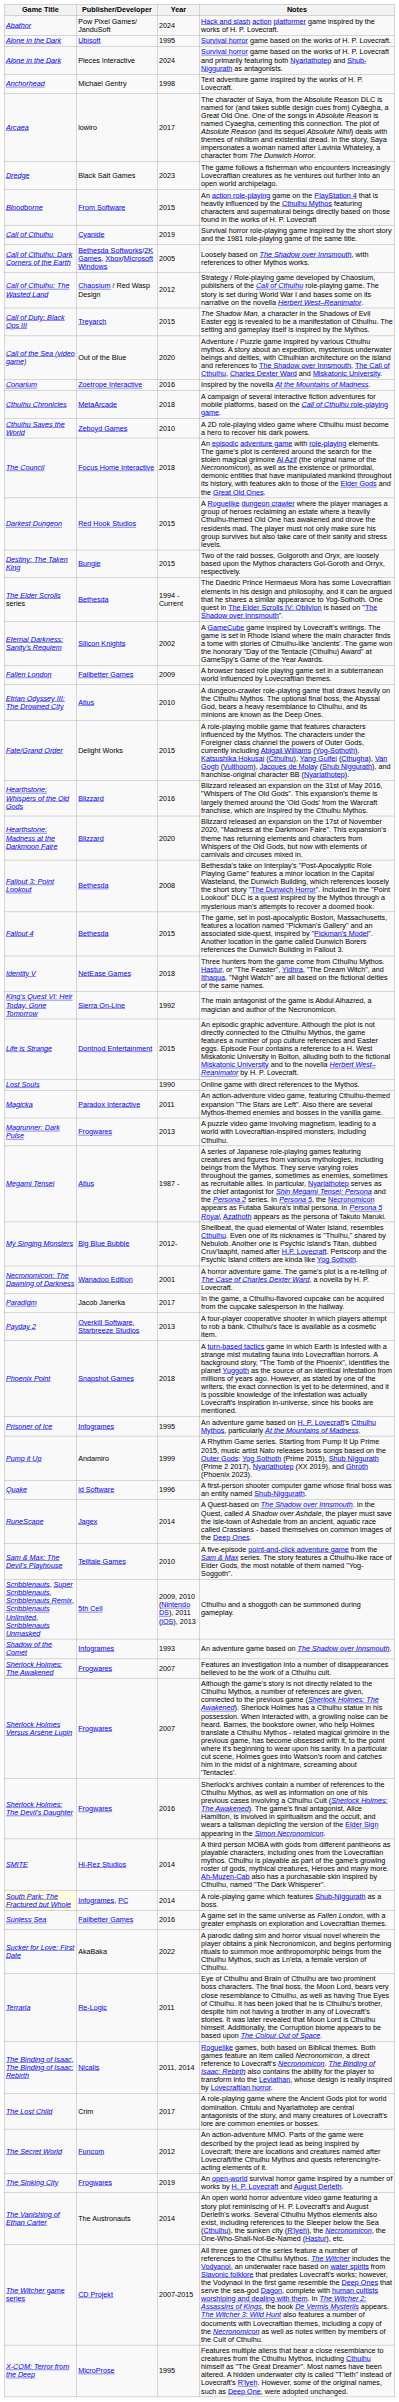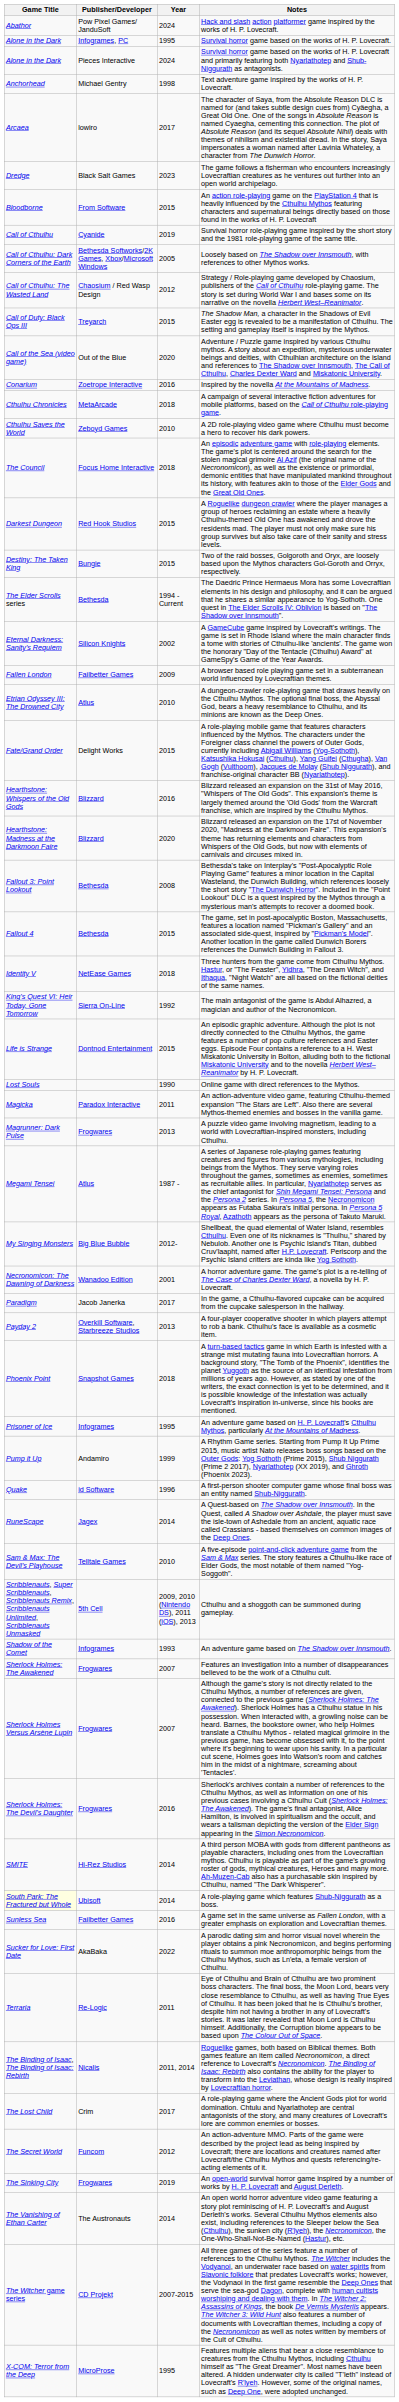(89, 41) Ubisoft -> (103, 41) Infogrames, PC
(103, 1900) Infogrames, PC -> (89, 1900) Ubisoft
